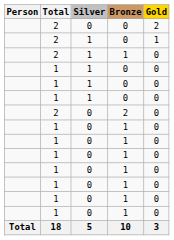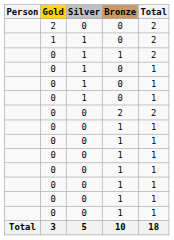columns swapped: (156, 12) <-> (56, 12)
